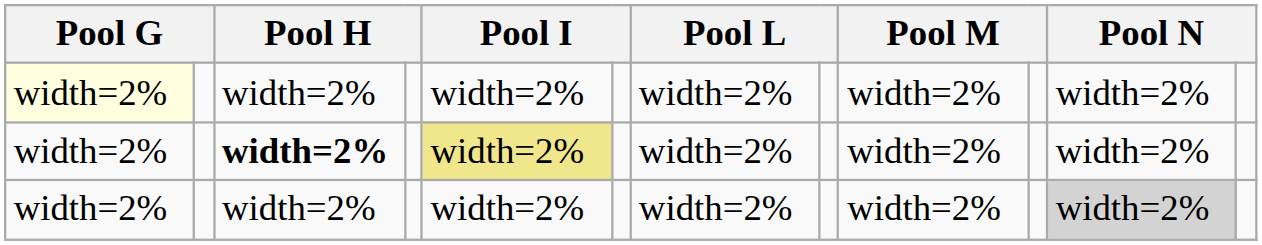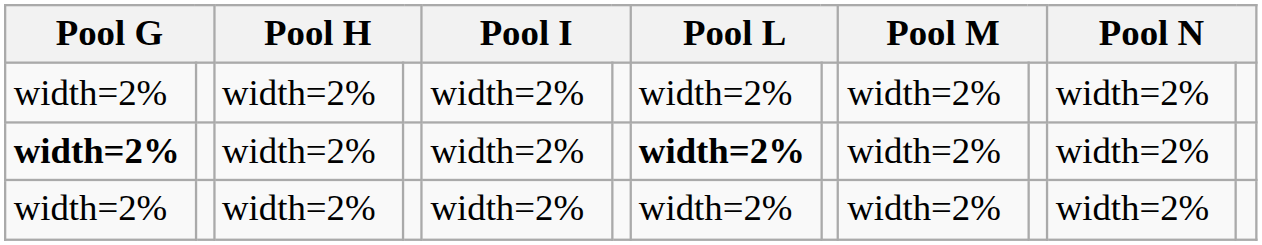(90, 92) lightyellow background -> (90, 92) no background
(90, 150) normal -> (97, 150) bold
(305, 150) bold -> (299, 150) normal
(507, 150) khaki background -> (507, 150) no background
(716, 150) normal -> (722, 150) bold
(1132, 208) lightgrey background -> (1132, 208) no background
